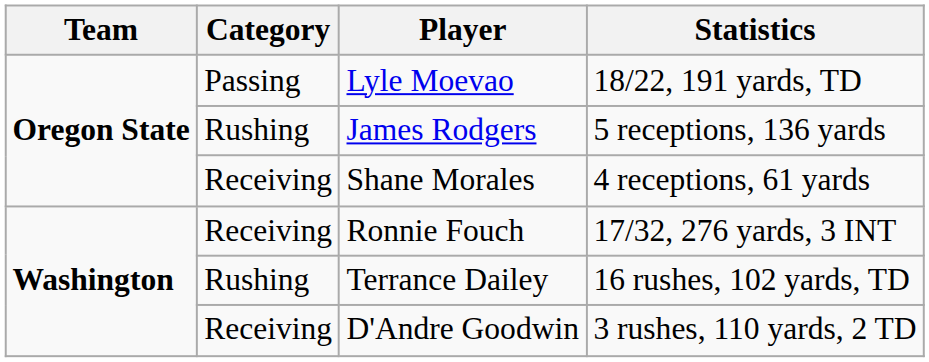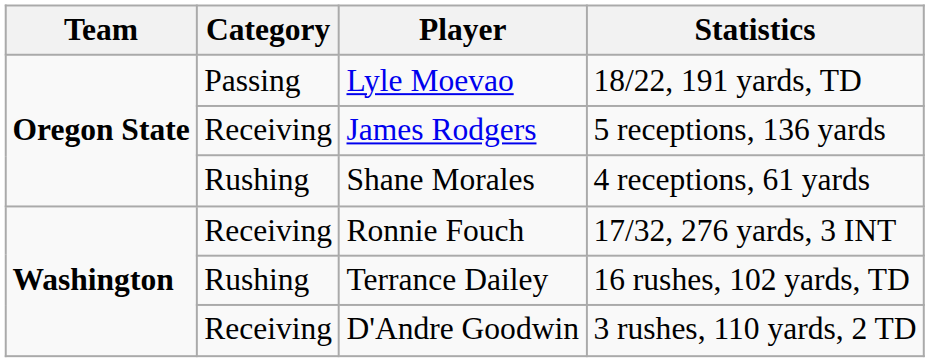(257, 129) Rushing -> (268, 129) Receiving
(268, 179) Receiving -> (257, 179) Rushing
